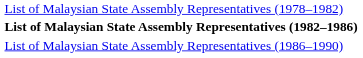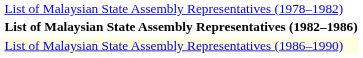(174, 45) no background -> (174, 45) lightyellow background
